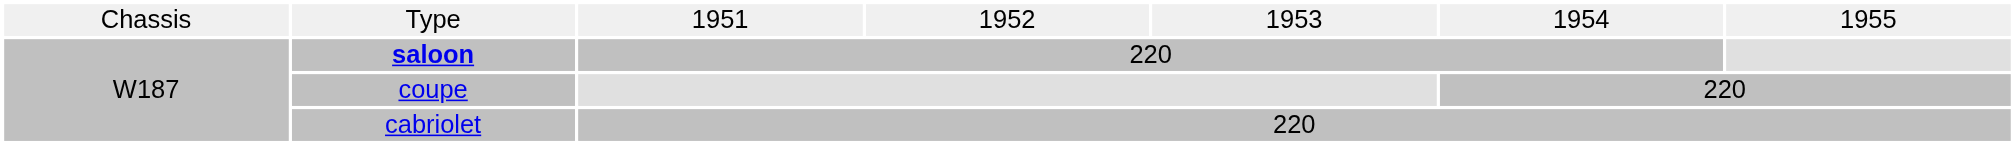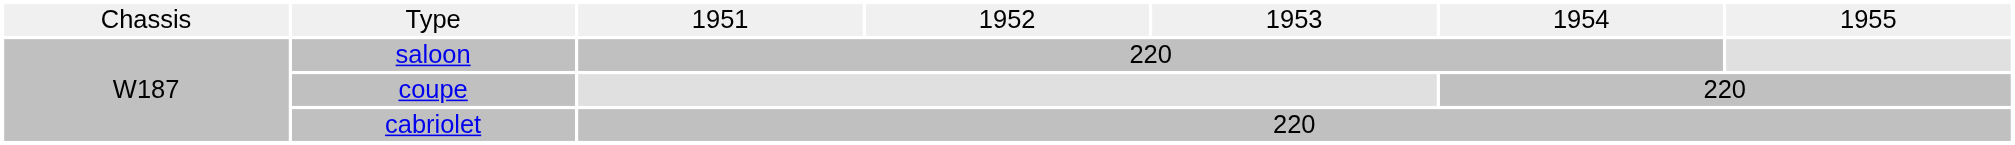(433, 54) bold -> (433, 54) normal
